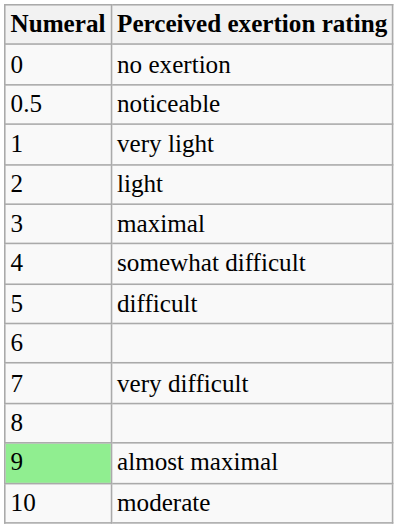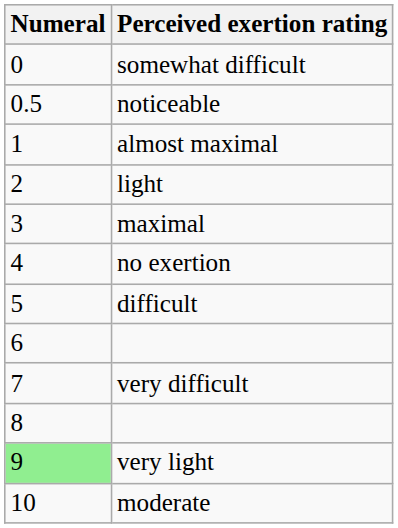(174, 64) no exertion -> (211, 64) somewhat difficult
(166, 143) very light -> (198, 143) almost maximal
(211, 263) somewhat difficult -> (174, 263) no exertion
(198, 462) almost maximal -> (166, 462) very light
